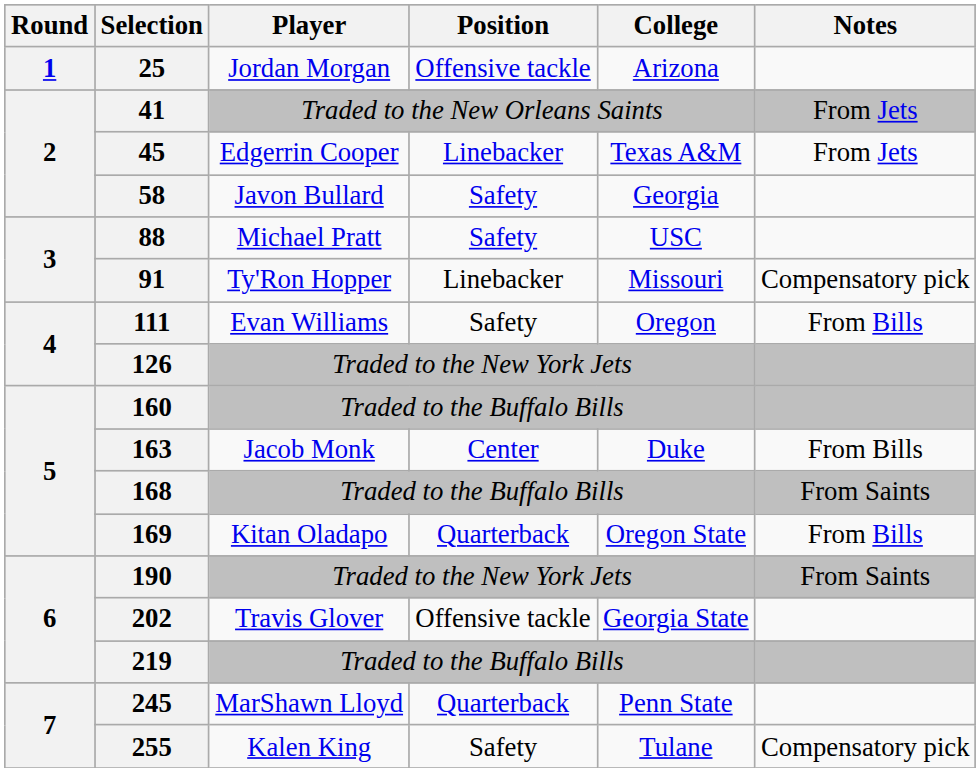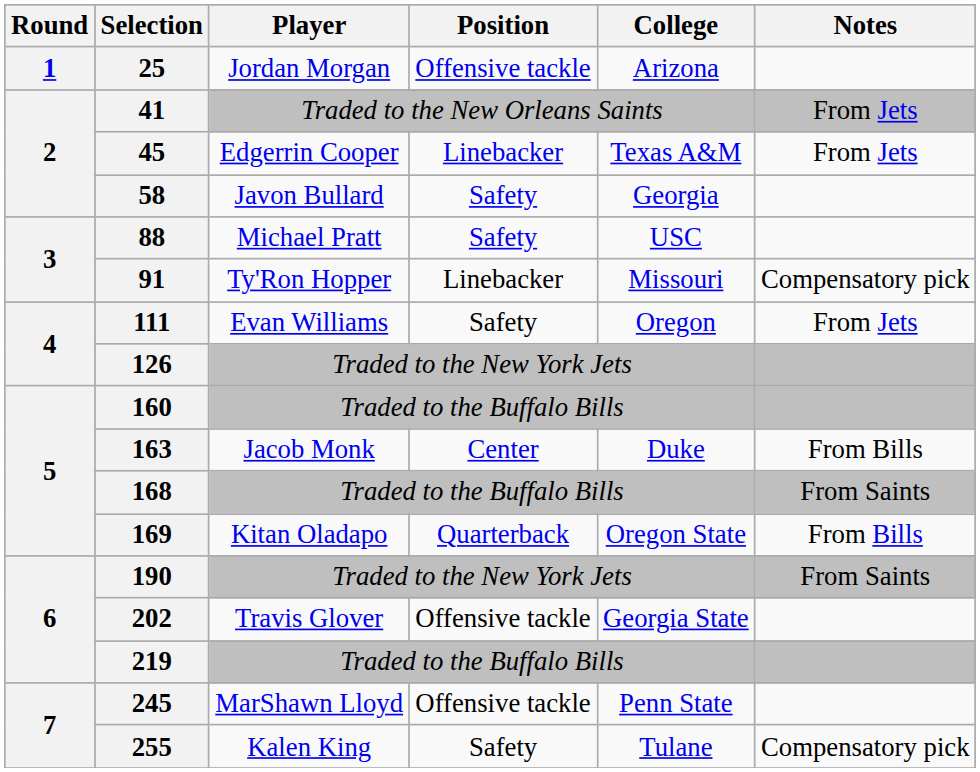(865, 322) From Bills -> (865, 322) From Jets
(503, 703) Quarterback -> (503, 703) Offensive tackle
